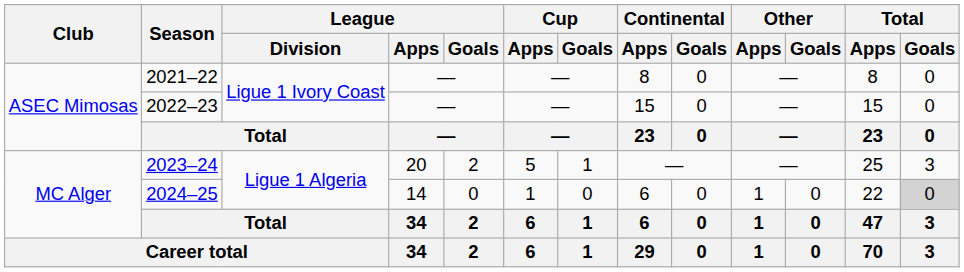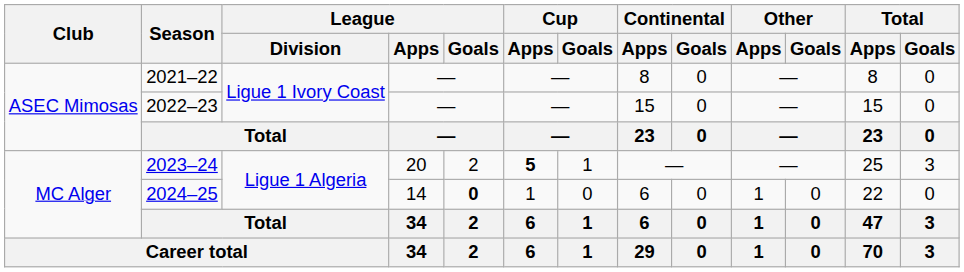(530, 164) normal -> (530, 164) bold
(473, 194) normal -> (473, 194) bold
(930, 194) lightgrey background -> (930, 194) no background
